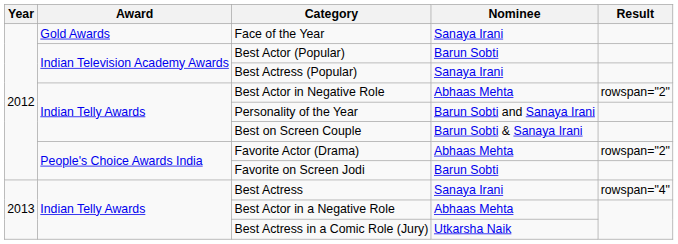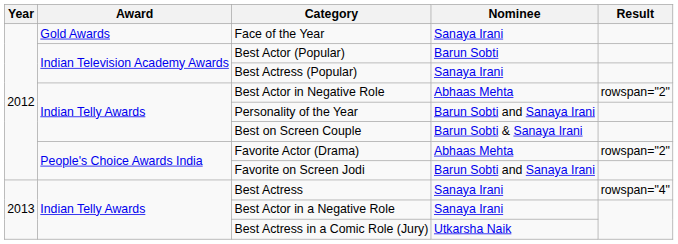(466, 170) Barun Sobti -> (514, 170) Barun Sobti and Sanaya Irani
(474, 209) Abhaas Mehta -> (469, 209) Sanaya Irani
